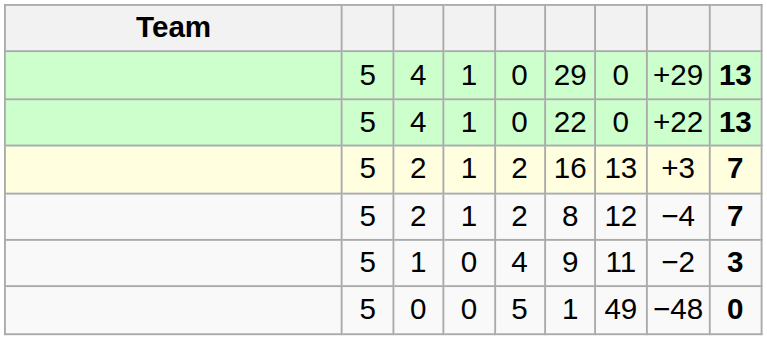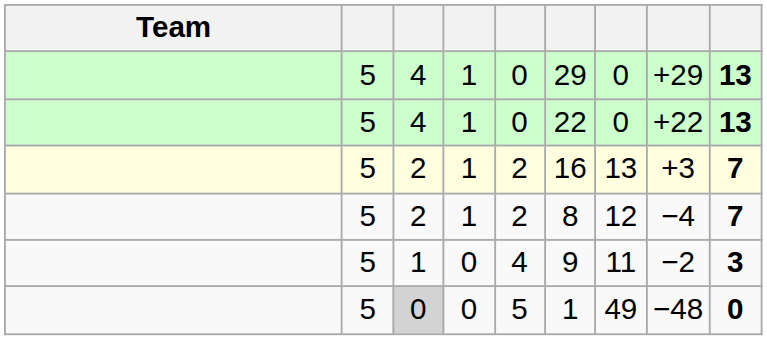(418, 309) no background -> (418, 309) lightgrey background
